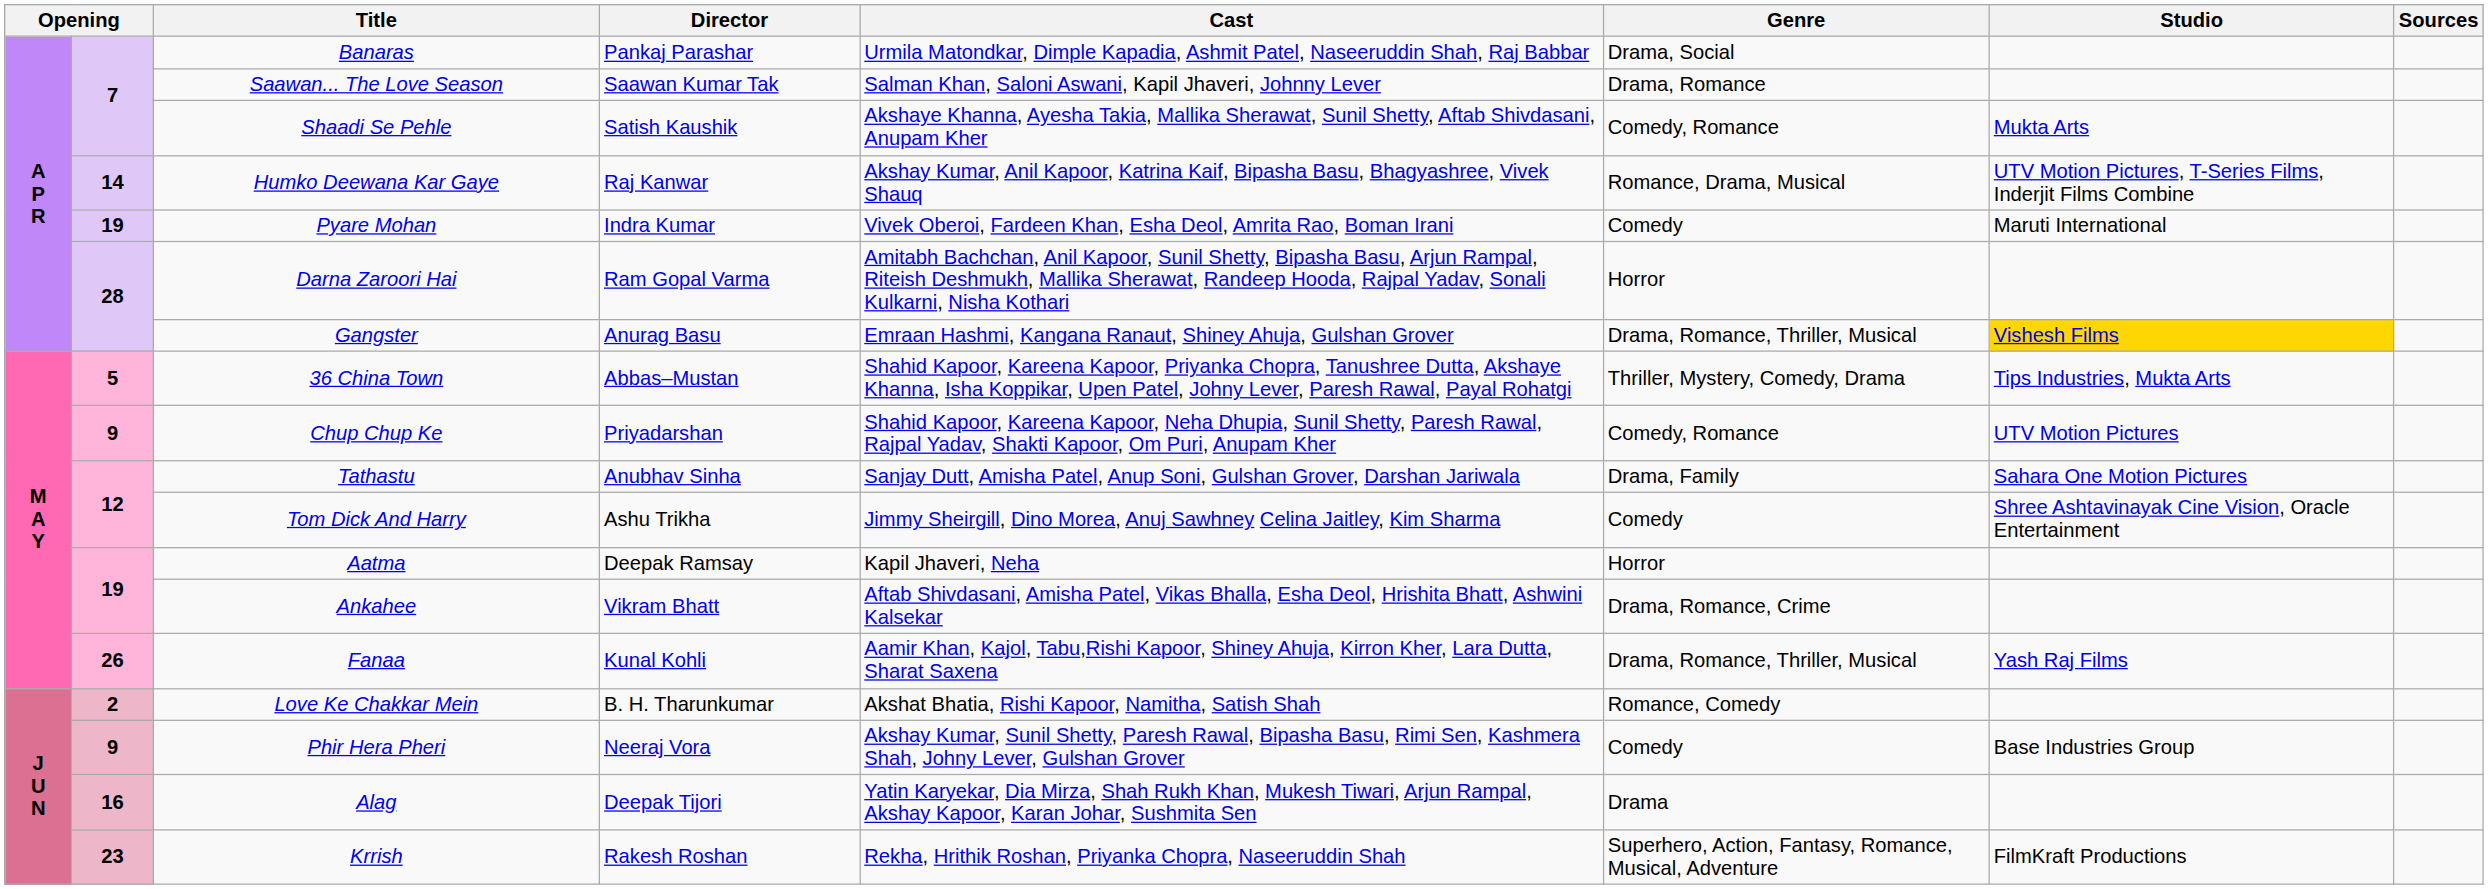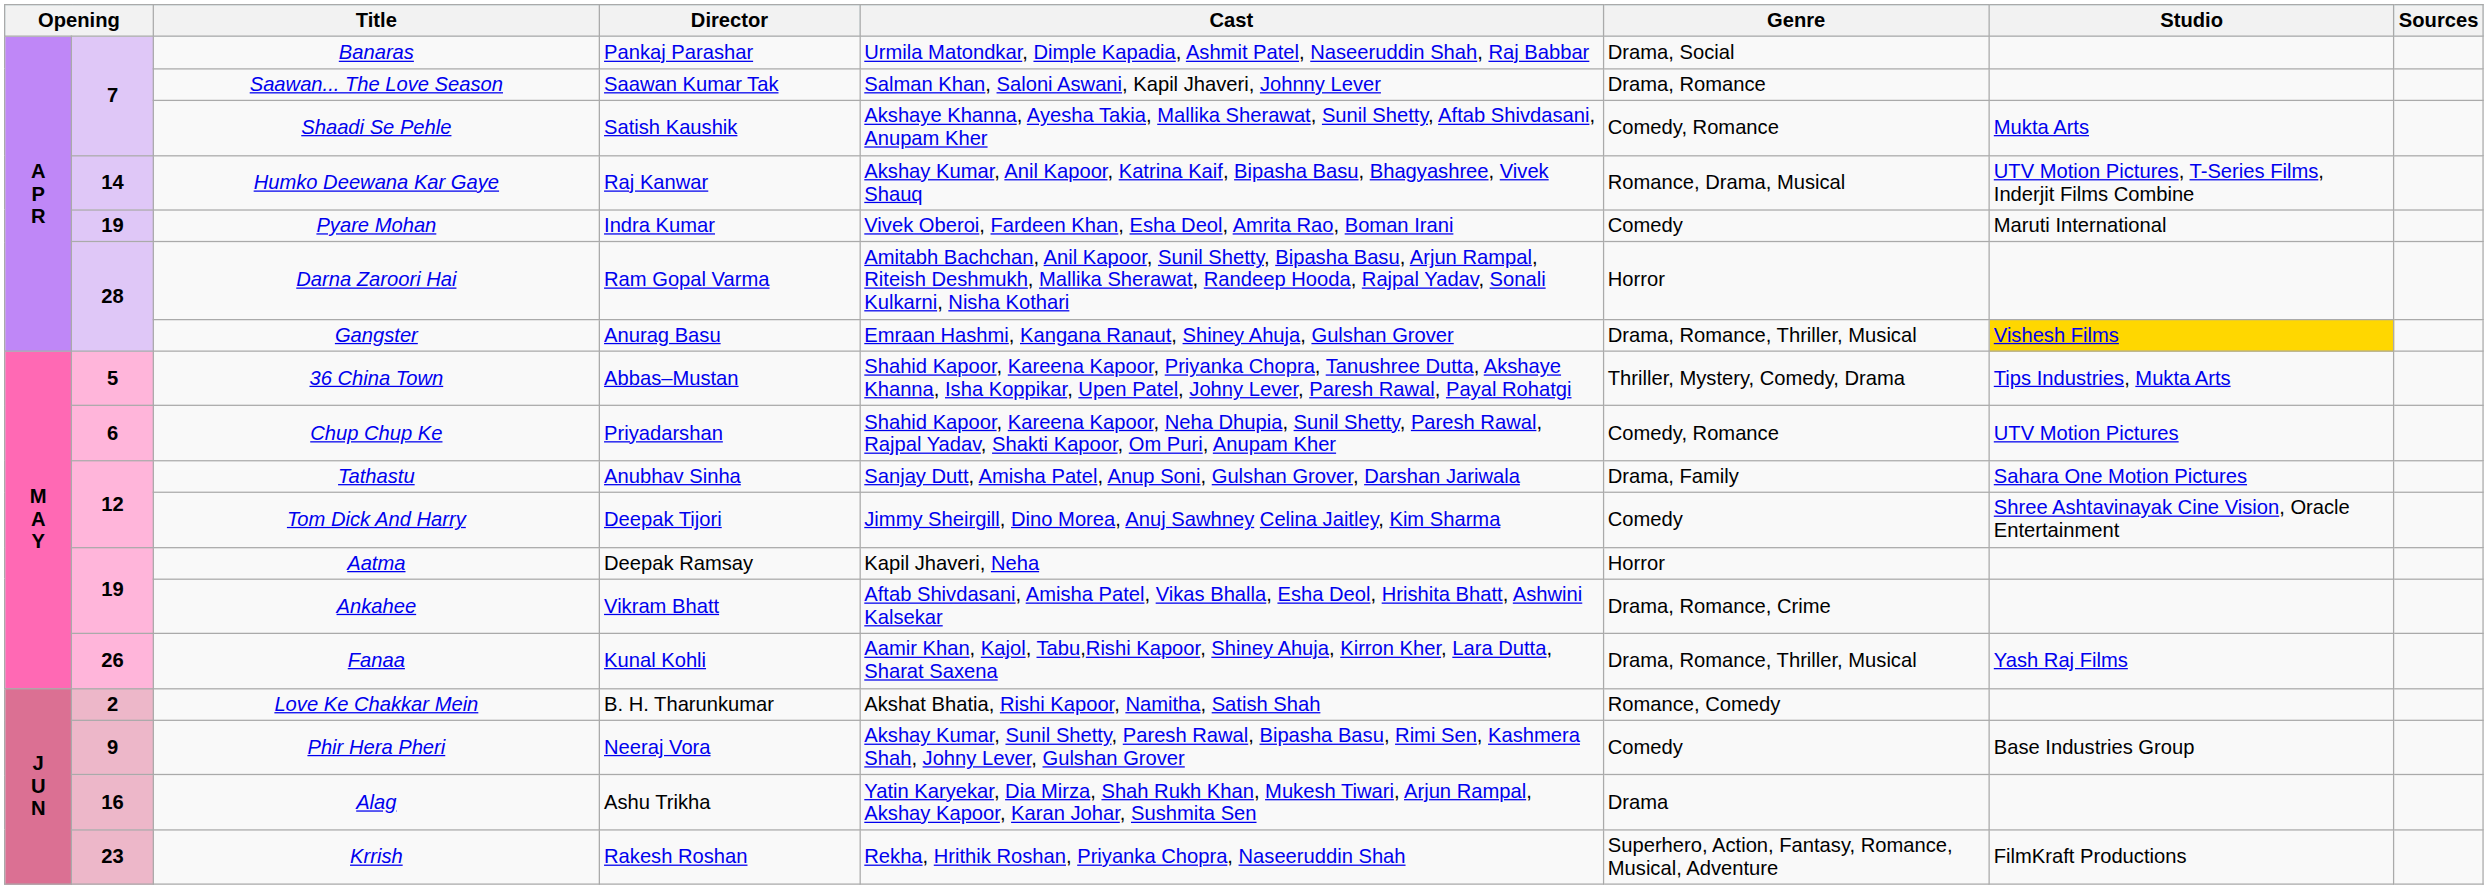(113, 432) 9 -> (113, 432) 6
(657, 519) Ashu Trikha -> (663, 519) Deepak Tijori
(663, 802) Deepak Tijori -> (657, 802) Ashu Trikha
